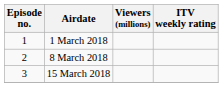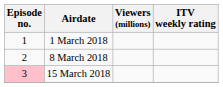(24, 73) no background -> (24, 73) pink background
